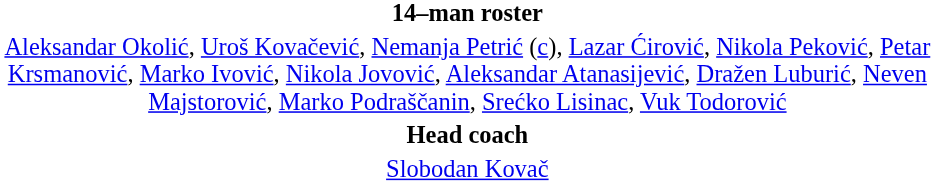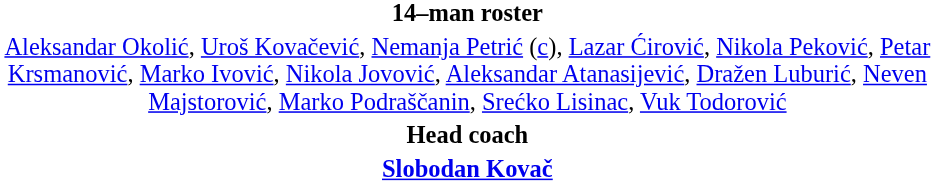(467, 169) normal -> (467, 169) bold
